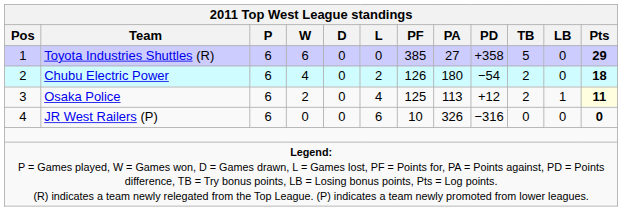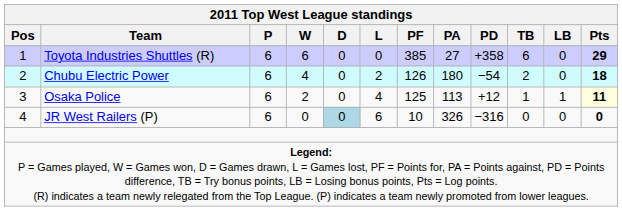(526, 55) 5 -> (526, 55) 6
(526, 96) 2 -> (526, 96) 1
(342, 117) no background -> (342, 117) lightblue background
